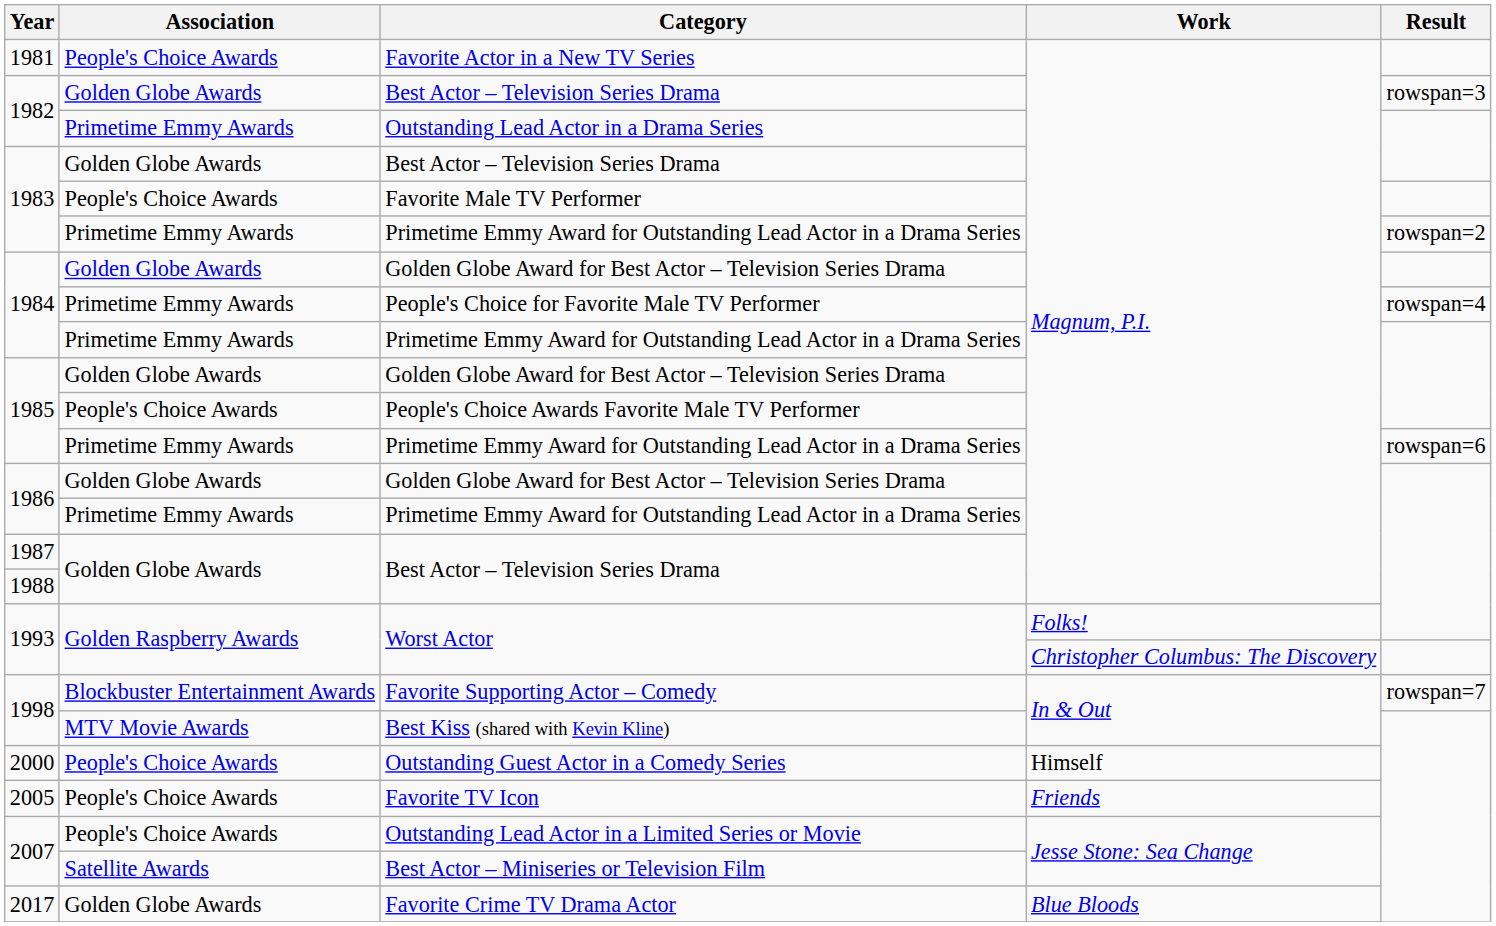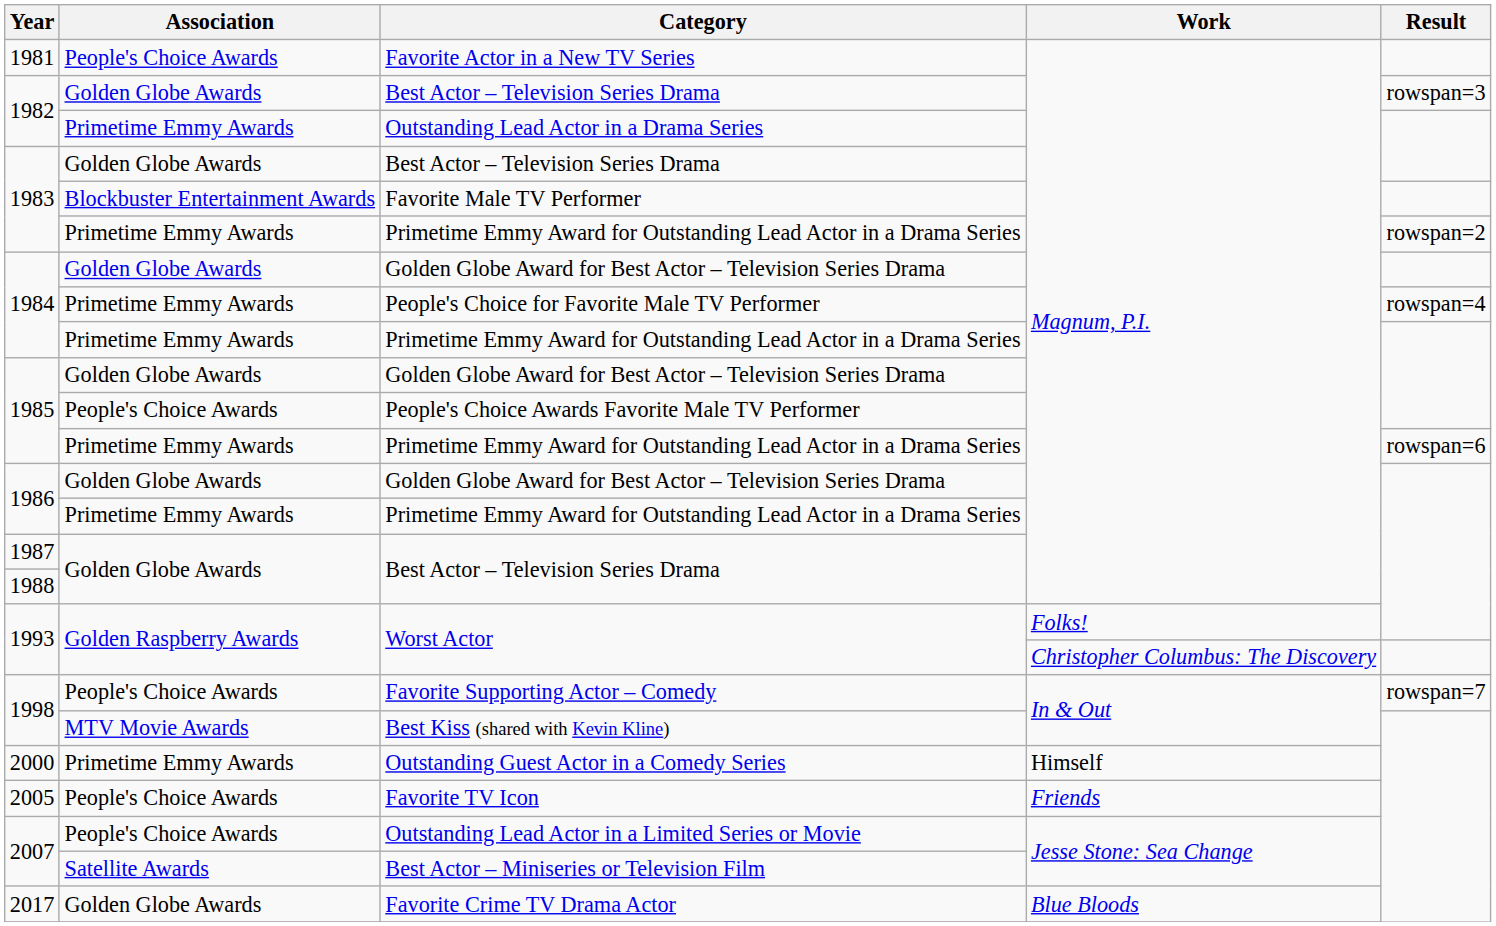(171, 198) People's Choice Awards -> (220, 198) Blockbuster Entertainment Awards
(220, 692) Blockbuster Entertainment Awards -> (171, 692) People's Choice Awards
(171, 762) People's Choice Awards -> (179, 762) Primetime Emmy Awards
